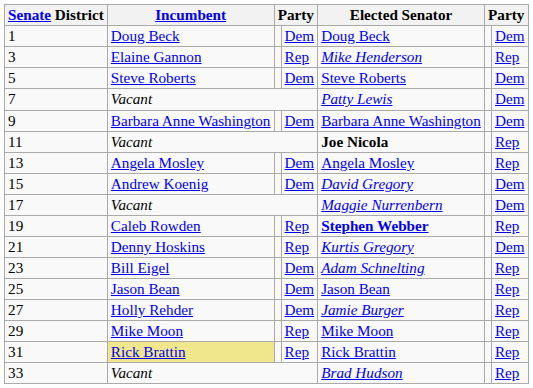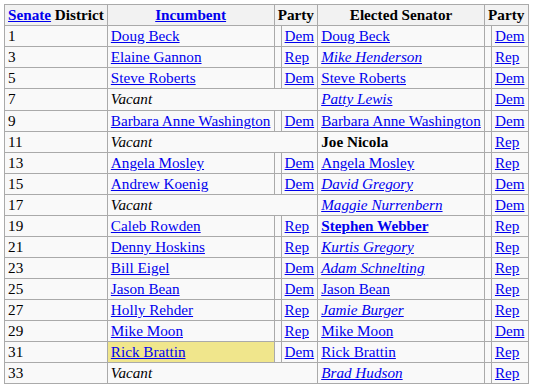(510, 246) Dem -> (507, 246) Rep
(299, 310) Dem -> (297, 310) Rep
(507, 331) Rep -> (510, 331) Dem
(297, 352) Rep -> (299, 352) Dem
